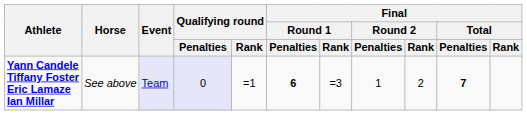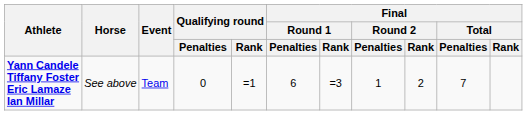(155, 84) lavender background -> (155, 84) no background
(203, 84) lavender background -> (203, 84) no background
(293, 84) bold -> (293, 84) normal
(463, 84) bold -> (463, 84) normal
